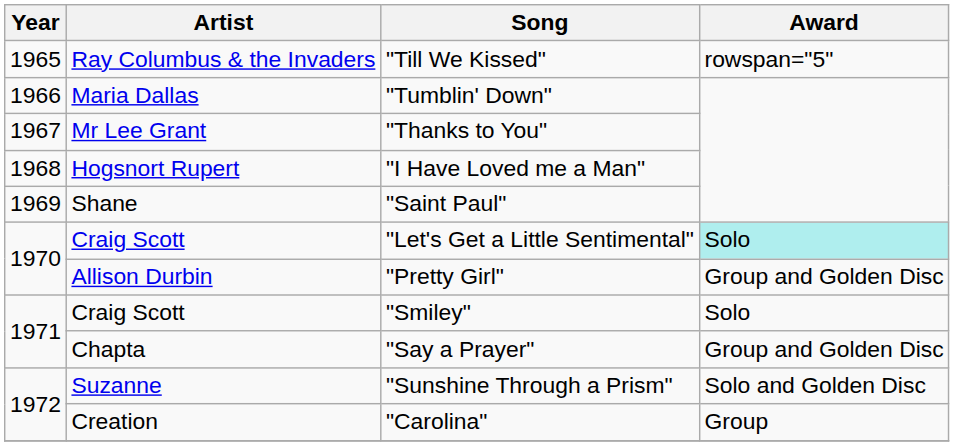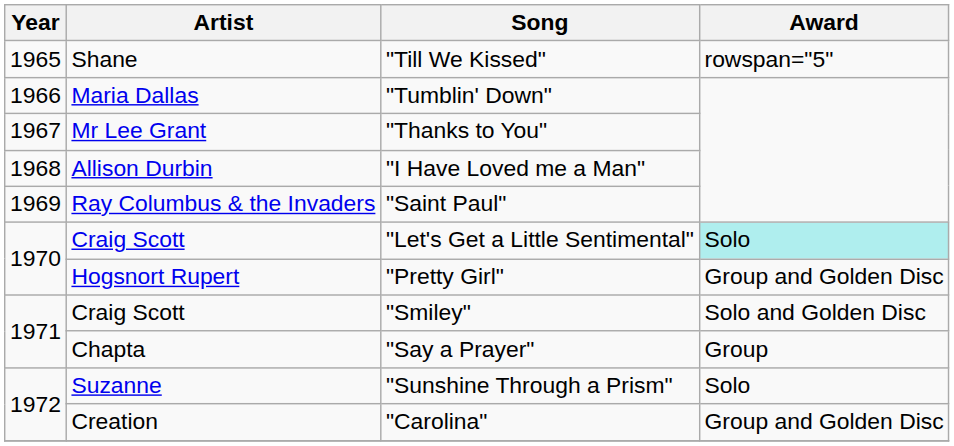(223, 58) Ray Columbus & the Invaders -> (105, 58) Shane
(155, 167) Hogsnort Rupert -> (142, 167) Allison Durbin
(105, 204) Shane -> (223, 204) Ray Columbus & the Invaders
(142, 276) Allison Durbin -> (155, 276) Hogsnort Rupert
(727, 312) Solo -> (815, 312) Solo and Golden Disc
(824, 349) Group and Golden Disc -> (736, 349) Group
(815, 385) Solo and Golden Disc -> (727, 385) Solo
(736, 421) Group -> (824, 421) Group and Golden Disc
